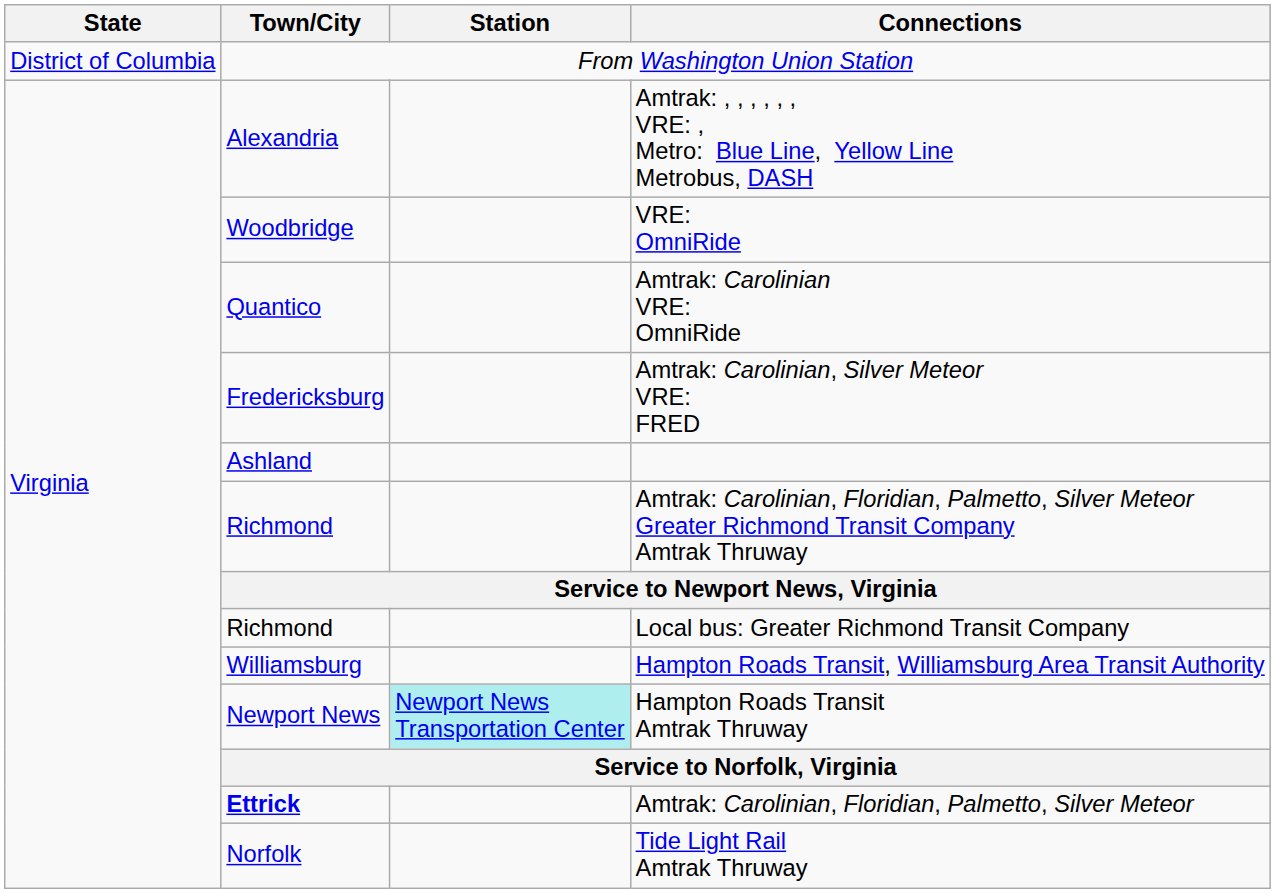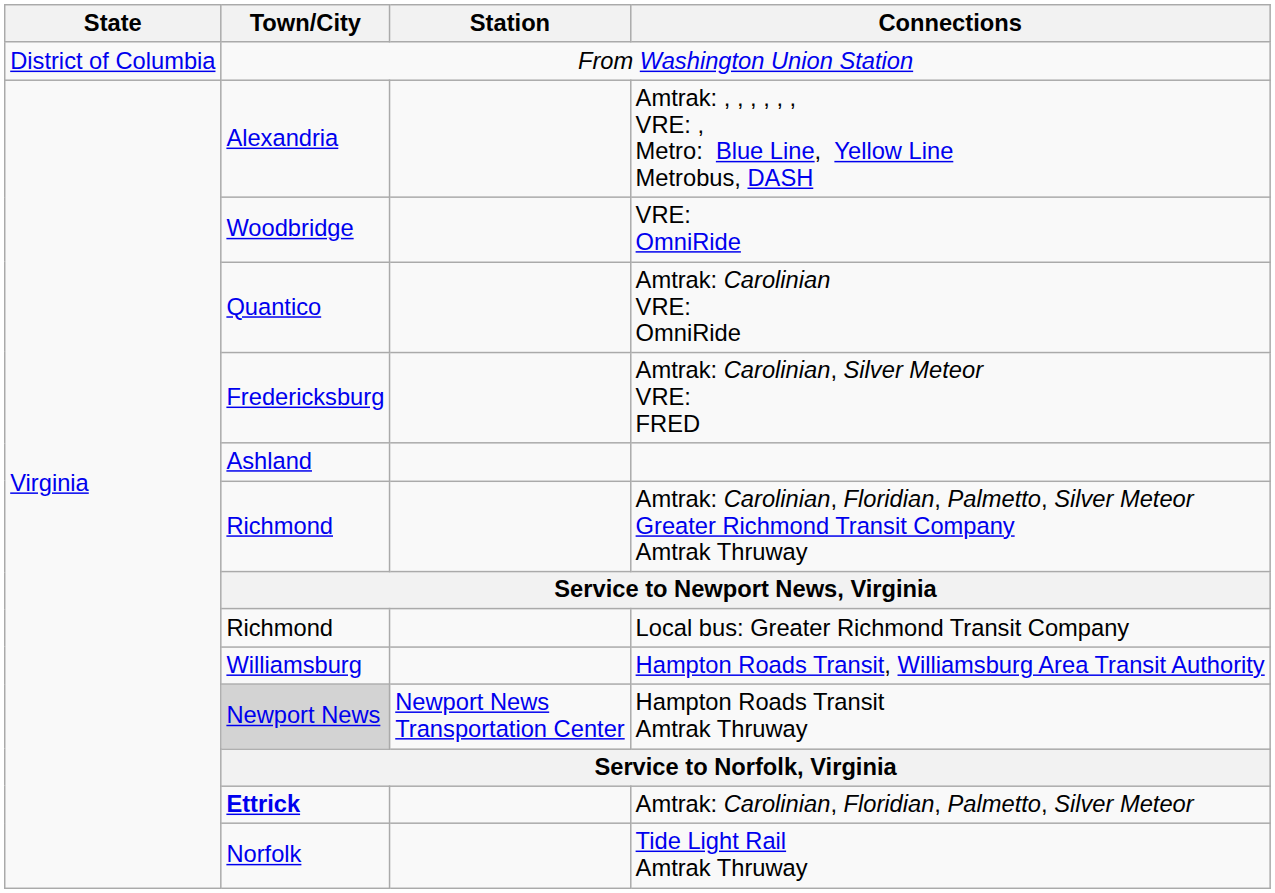(303, 716) no background -> (303, 716) lightgrey background
(510, 716) paleturquoise background -> (510, 716) no background
